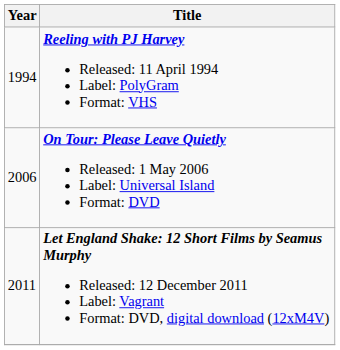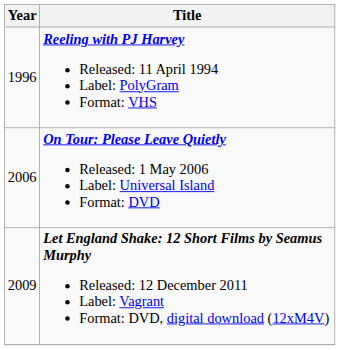(22, 77) 1994 -> (22, 77) 1996
(22, 286) 2011 -> (22, 286) 2009
